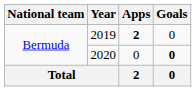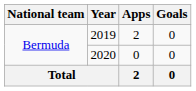(136, 34) bold -> (136, 34) normal
(172, 55) bold -> (172, 55) normal
